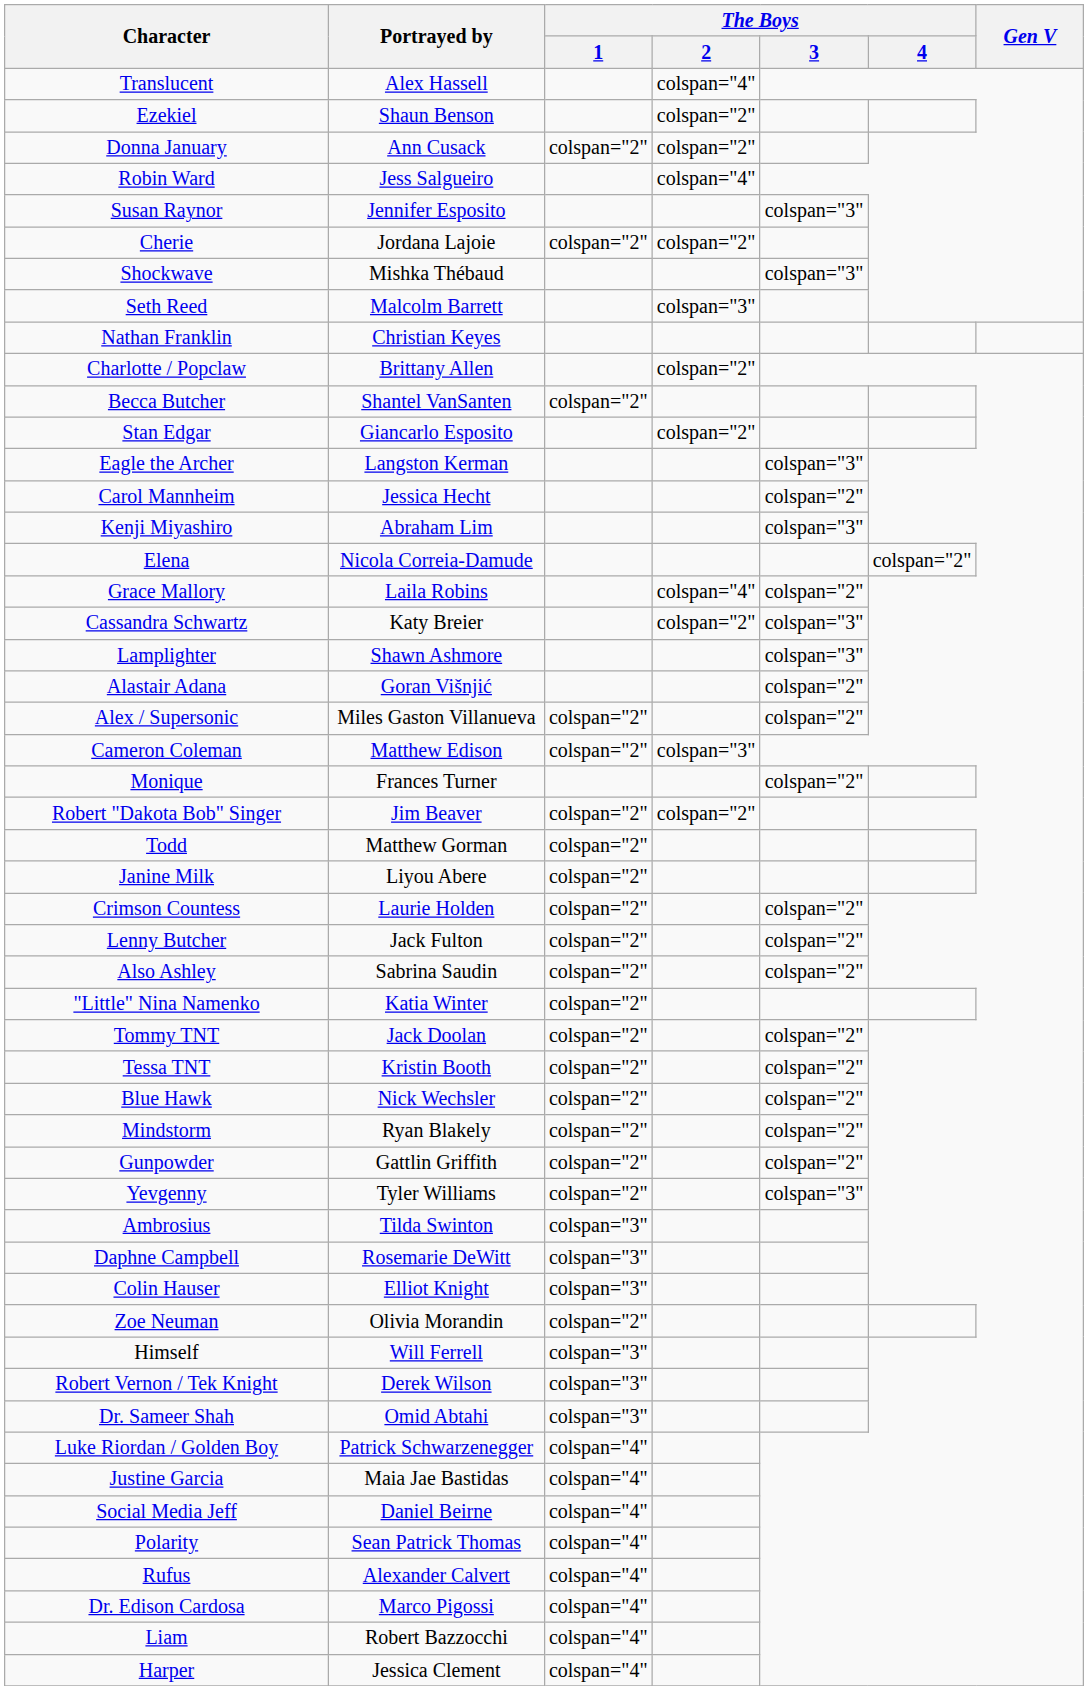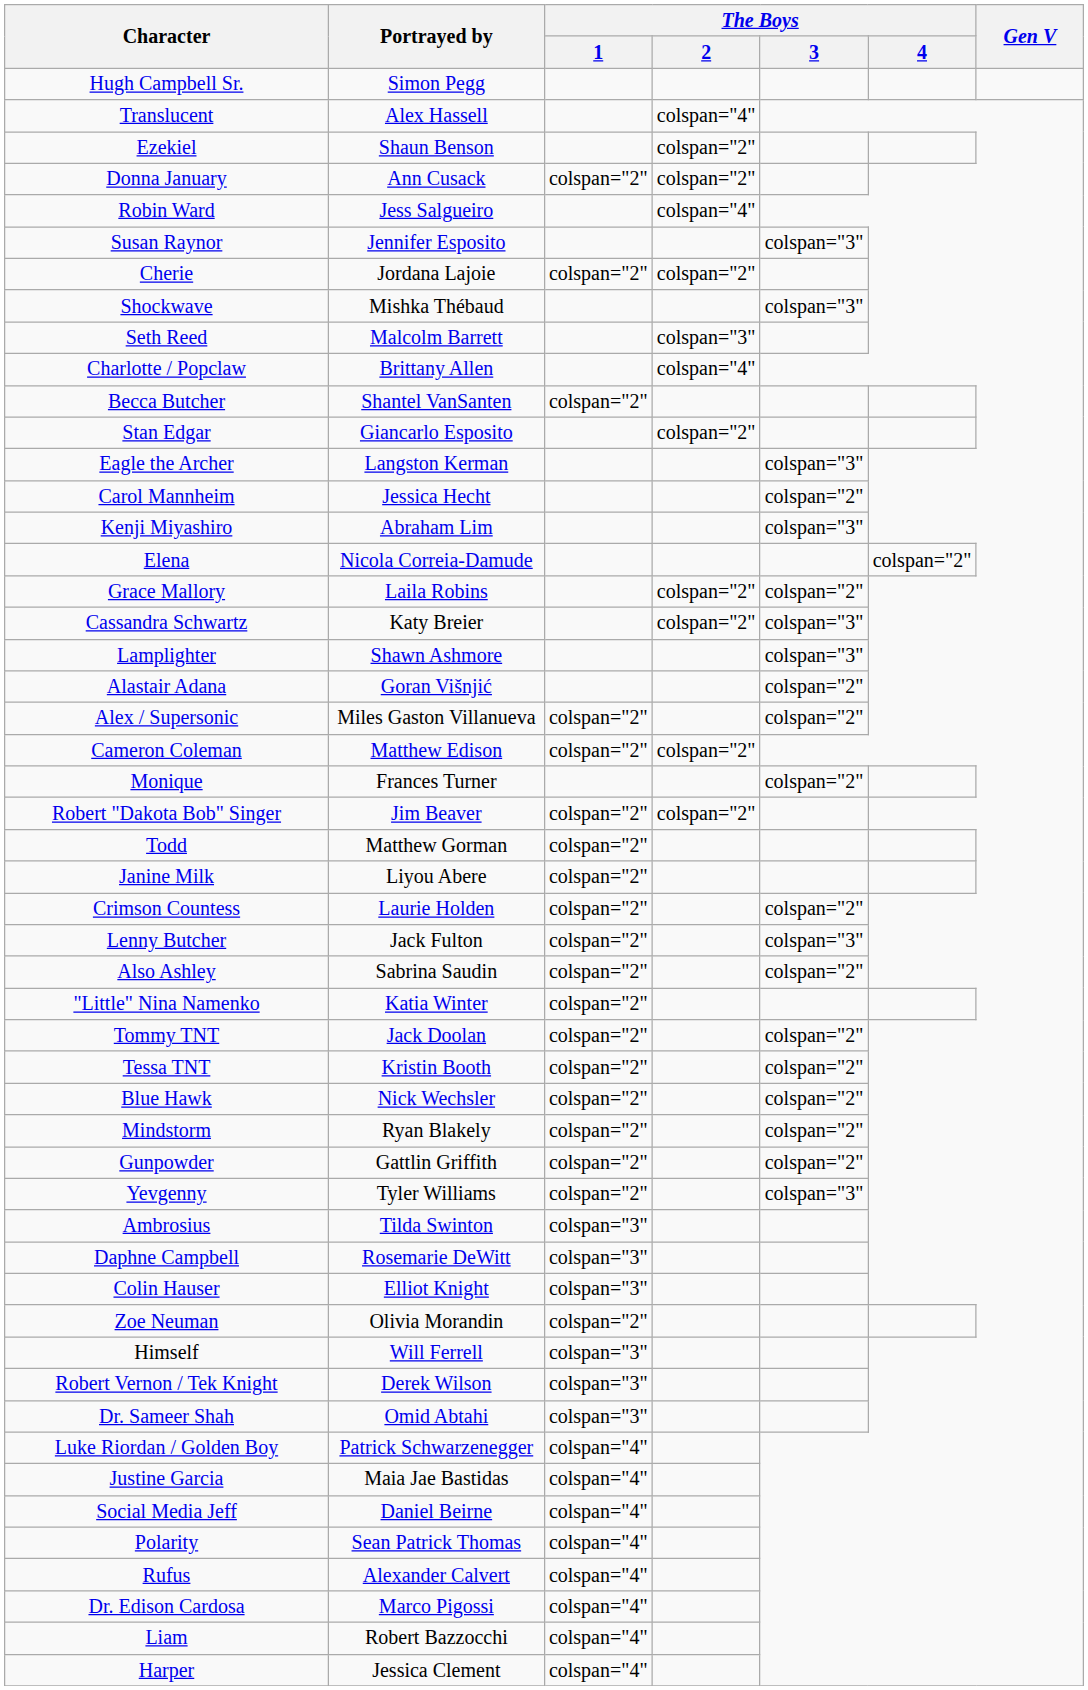+ row: (167, 83)
- row: (167, 337)
(706, 369) colspan="2" -> (706, 369) colspan="4"
(706, 591) colspan="4" -> (706, 591) colspan="2"
(706, 749) colspan="3" -> (706, 749) colspan="2"
(814, 940) colspan="2" -> (814, 940) colspan="3"
